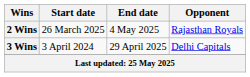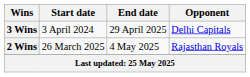rows swapped: (22, 46) <-> (22, 30)
